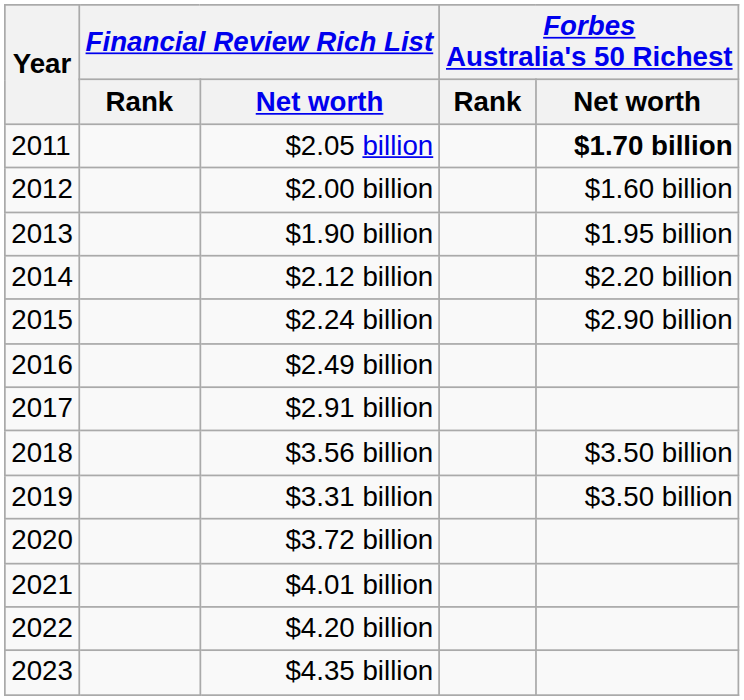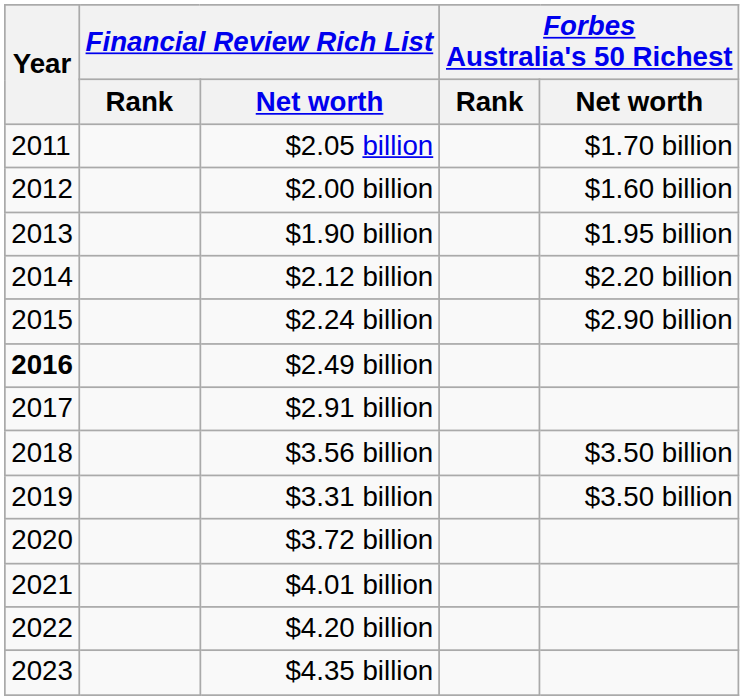(653, 145) bold -> (659, 145) normal
(42, 364) normal -> (42, 364) bold
